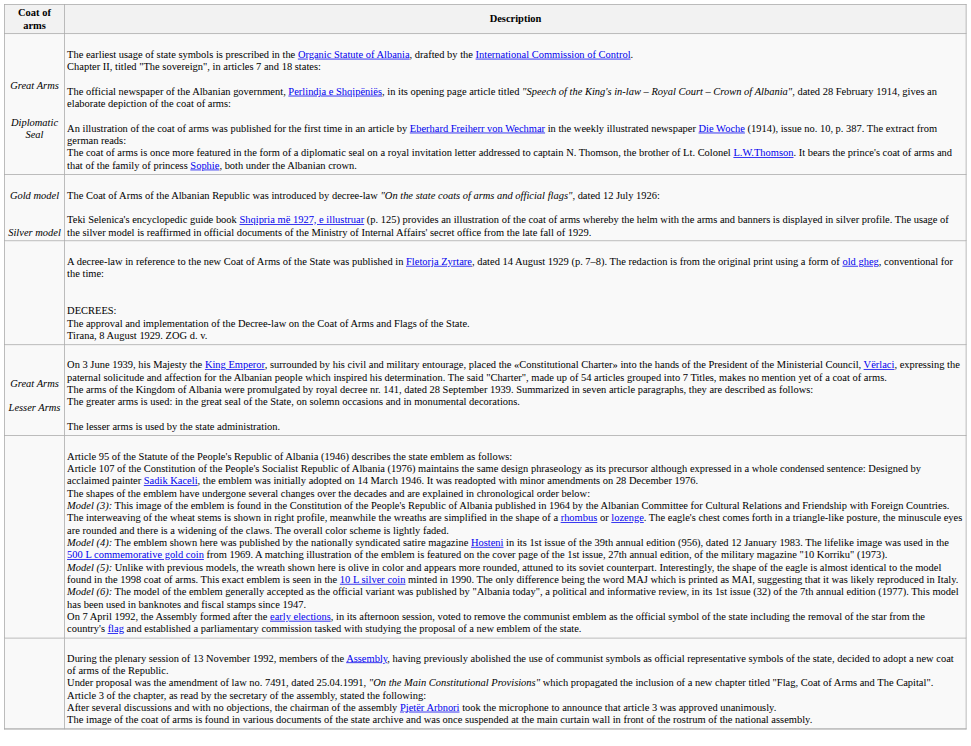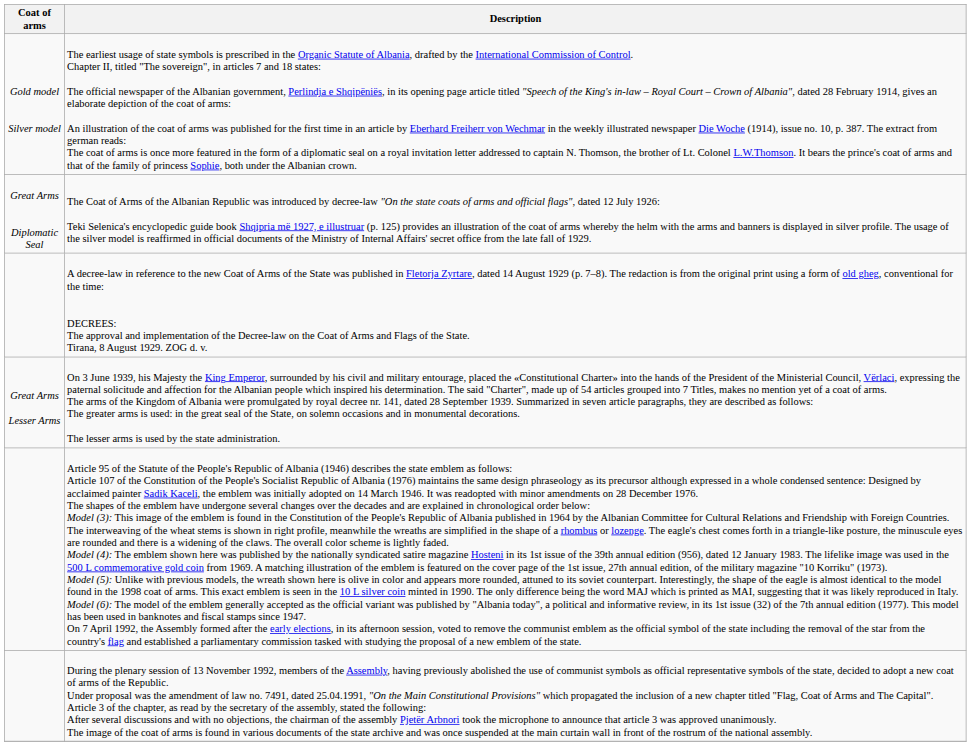(34, 110) Great Arms Diplomatic Seal -> (34, 110) Gold model Silver model
(34, 213) Gold model Silver model -> (34, 219) Great Arms Diplomatic Seal
